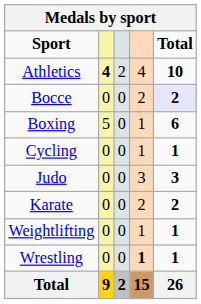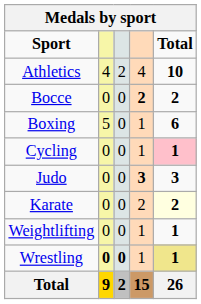(106, 70) bold -> (106, 70) normal
(142, 97) normal -> (142, 97) bold
(175, 97) lavender background -> (175, 97) no background
(175, 150) no background -> (175, 150) pink background
(142, 177) normal -> (142, 177) bold
(175, 204) no background -> (175, 204) lightyellow background
(106, 257) normal -> (106, 257) bold
(122, 257) normal -> (122, 257) bold
(142, 257) bold -> (142, 257) normal
(175, 257) no background -> (175, 257) khaki background
